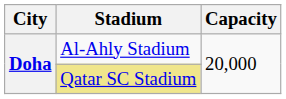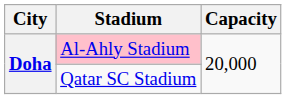(125, 49) no background -> (125, 49) pink background
(128, 78) khaki background -> (128, 78) no background
